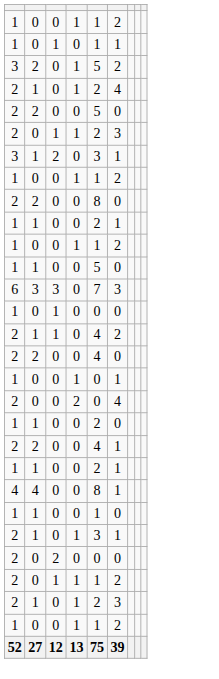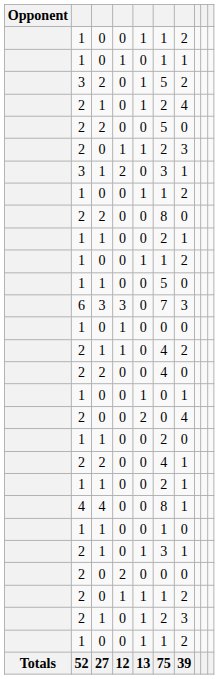+ column: (38, 15)
